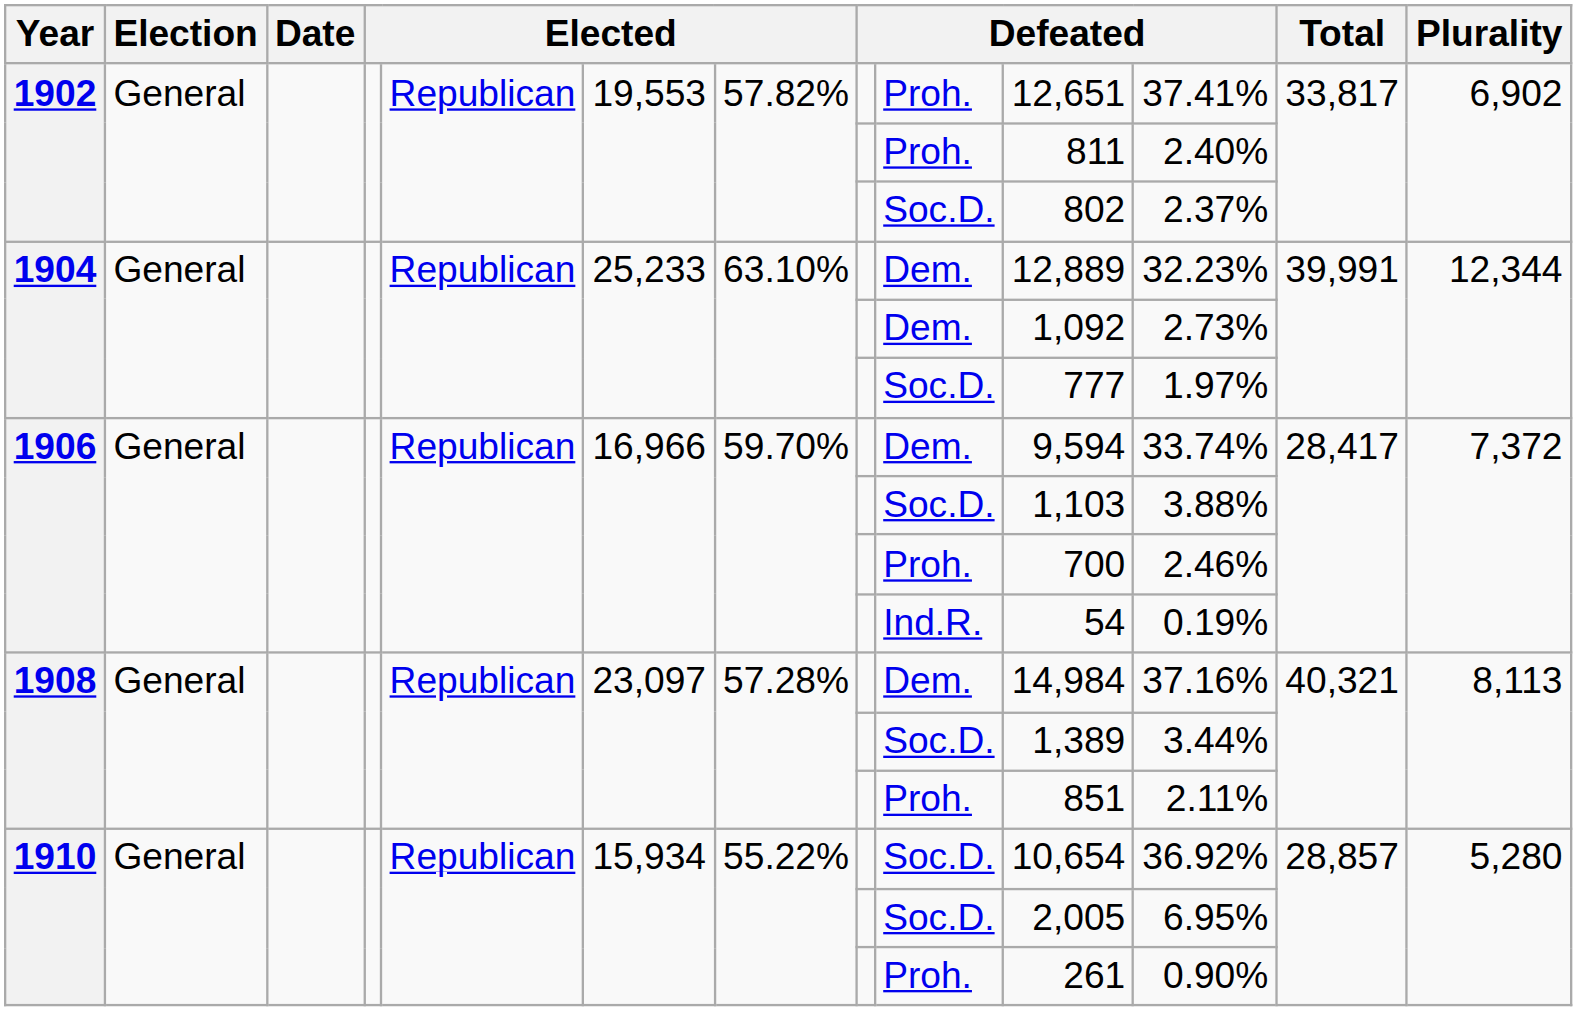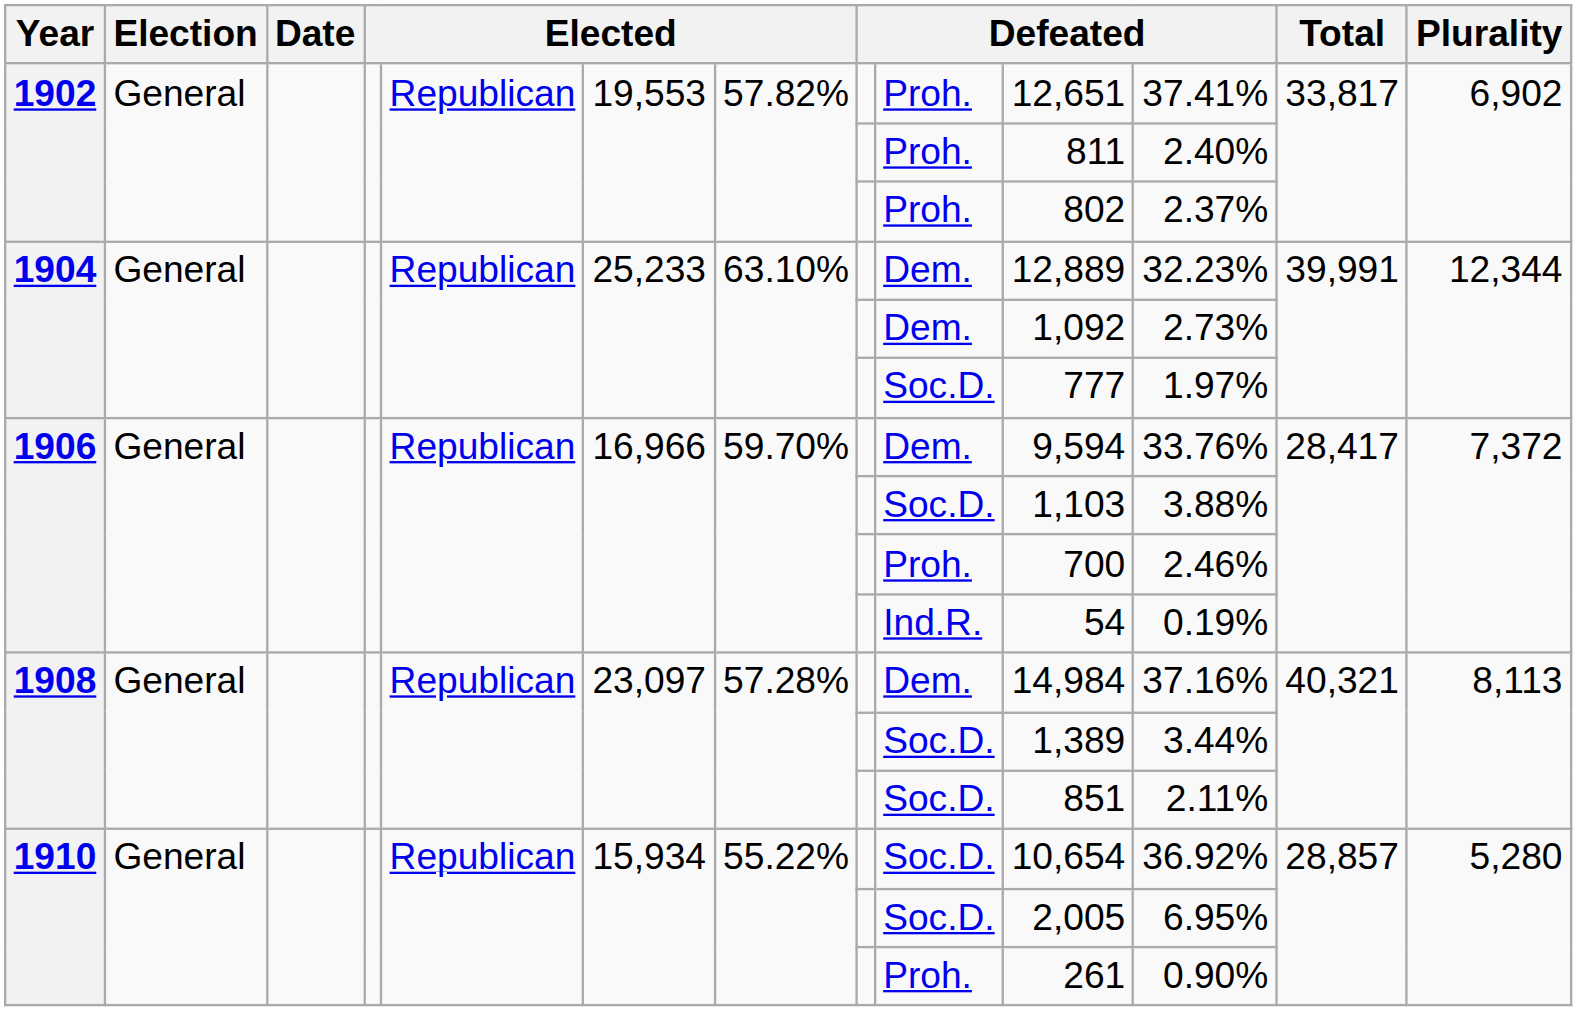(939, 210) Soc.D. -> (928, 210) Proh.
(1205, 446) 33.74% -> (1205, 446) 33.76%
(928, 799) Proh. -> (939, 799) Soc.D.
